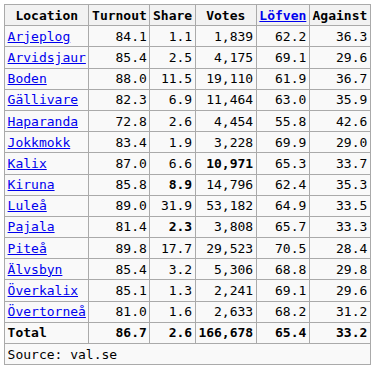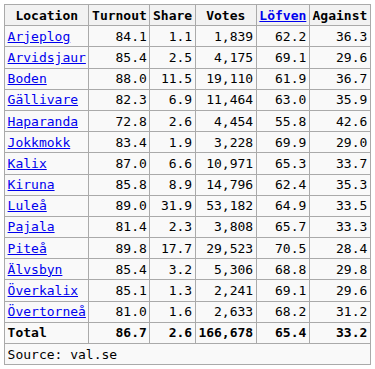(230, 163) bold -> (230, 163) normal
(180, 185) bold -> (180, 185) normal
(180, 227) bold -> (180, 227) normal
